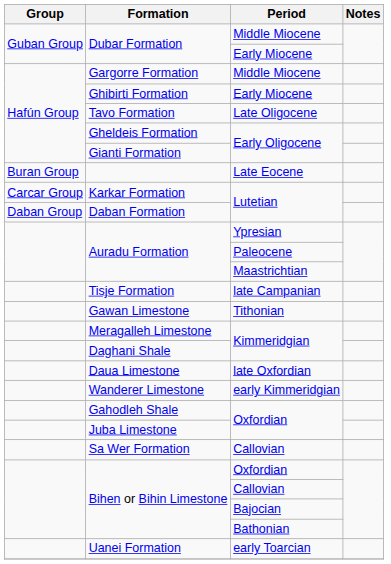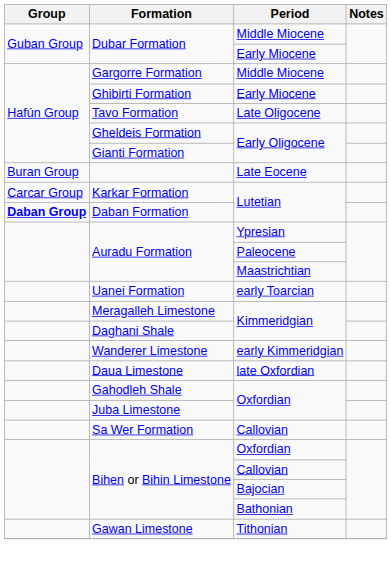(45, 212) normal -> (47, 212) bold
- row: (131, 291)
rows swapped: (139, 311) <-> (135, 548)
rows swapped: (146, 390) <-> (134, 370)
